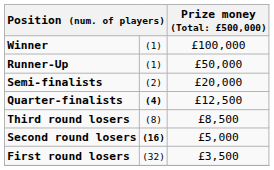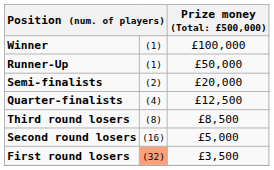(153, 100) bold -> (153, 101) normal
(153, 137) bold -> (153, 138) normal
(153, 157) no background -> (153, 157) lightsalmon background
